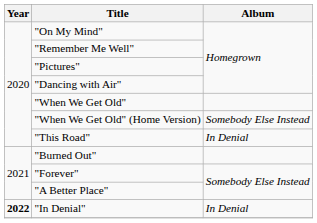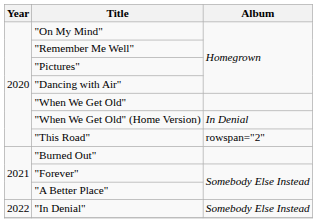(258, 119) Somebody Else Instead -> (227, 119) In Denial
(227, 137) In Denial -> (235, 137) rowspan="2"
(18, 208) bold -> (18, 208) normal
(227, 208) In Denial -> (258, 208) Somebody Else Instead
